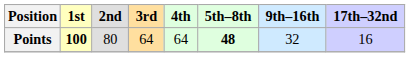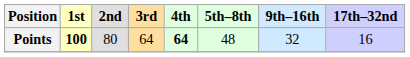(181, 39) normal -> (181, 39) bold
(228, 39) bold -> (228, 39) normal
